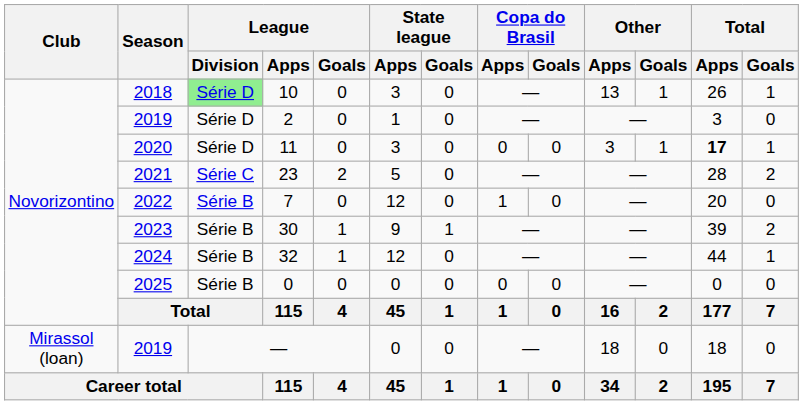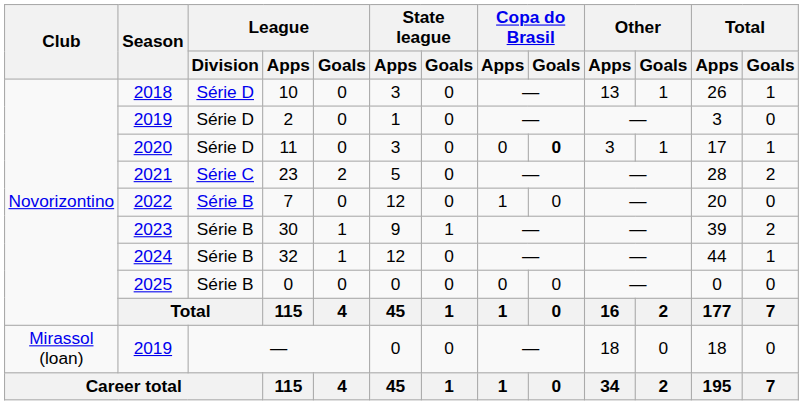(225, 92) lightgreen background -> (225, 92) no background
(556, 147) normal -> (556, 147) bold
(717, 147) bold -> (717, 147) normal
